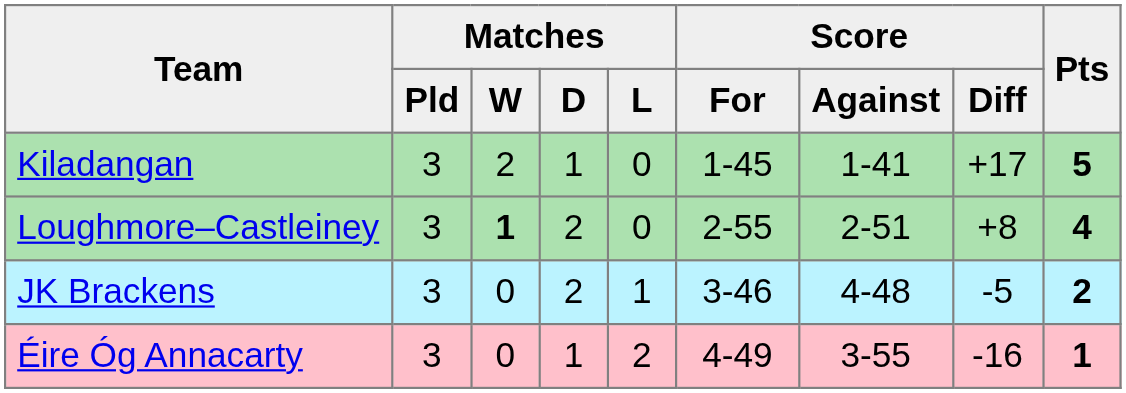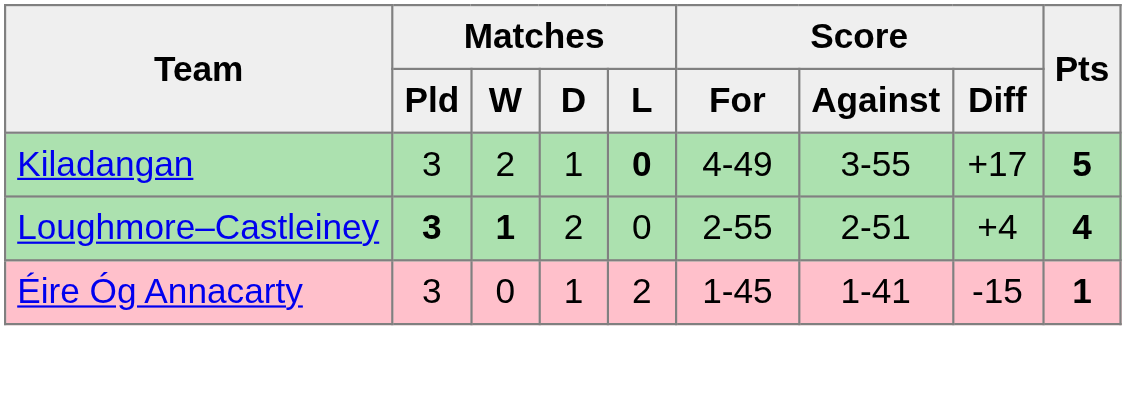(642, 164) normal -> (642, 164) bold
(737, 164) 1-45 -> (737, 164) 4-49
(876, 164) 1-41 -> (876, 164) 3-55
(432, 227) normal -> (432, 227) bold
(997, 227) +8 -> (997, 227) +4
- row: (116, 291)
(737, 355) 4-49 -> (737, 291) 1-45
(876, 355) 3-55 -> (876, 291) 1-41
(997, 355) -16 -> (997, 291) -15
